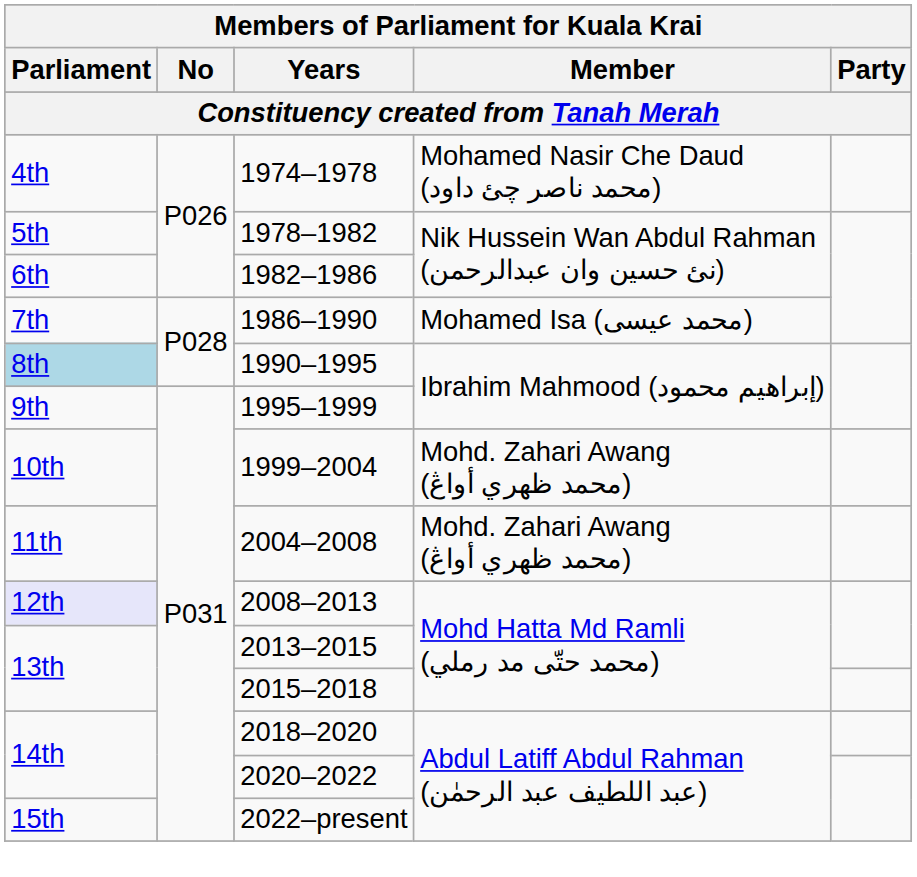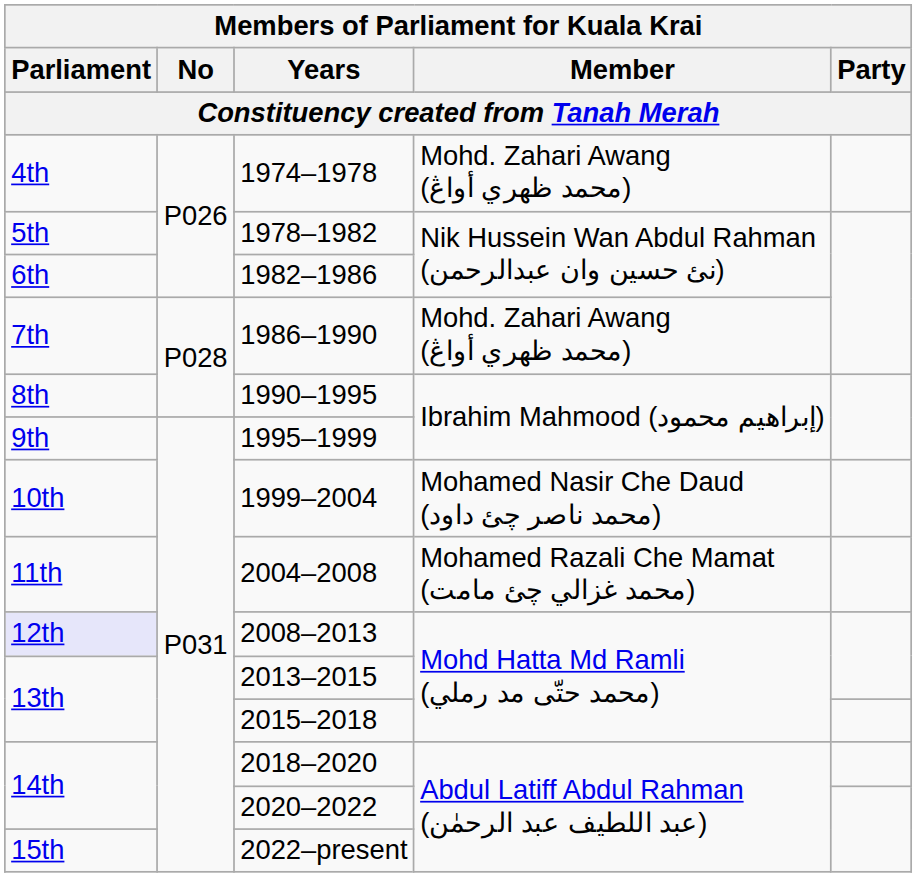(582, 172) Mohamed Nasir Che Daud (محمد ناصر چئ داود) -> (545, 172) Mohd. Zahari Awang (محمد ظهري أواڠ)
(586, 320) Mohamed Isa (محمد عيسى) -> (545, 335) Mohd. Zahari Awang (محمد ظهري أواڠ)
(30, 364) lightblue background -> (30, 394) no background
(545, 467) Mohd. Zahari Awang (محمد ظهري أواڠ) -> (582, 497) Mohamed Nasir Che Daud (محمد ناصر چئ داود)
(545, 543) Mohd. Zahari Awang (محمد ظهري أواڠ) -> (597, 573) Mohamed Razali Che Mamat (محمد غزالي چئ مامت)
